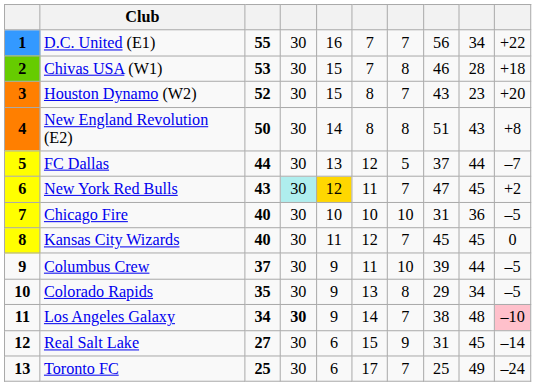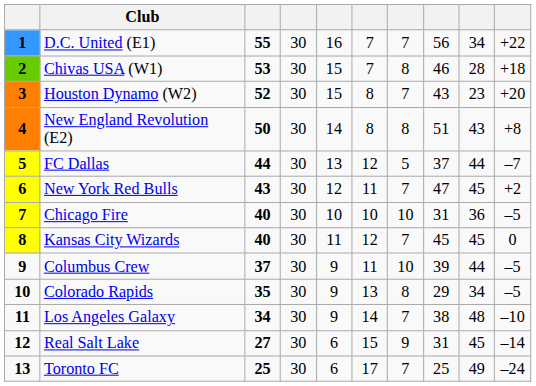(298, 189) paleturquoise background -> (298, 189) no background
(334, 189) gold background -> (334, 189) no background
(298, 317) bold -> (298, 317) normal
(513, 317) pink background -> (513, 317) no background
